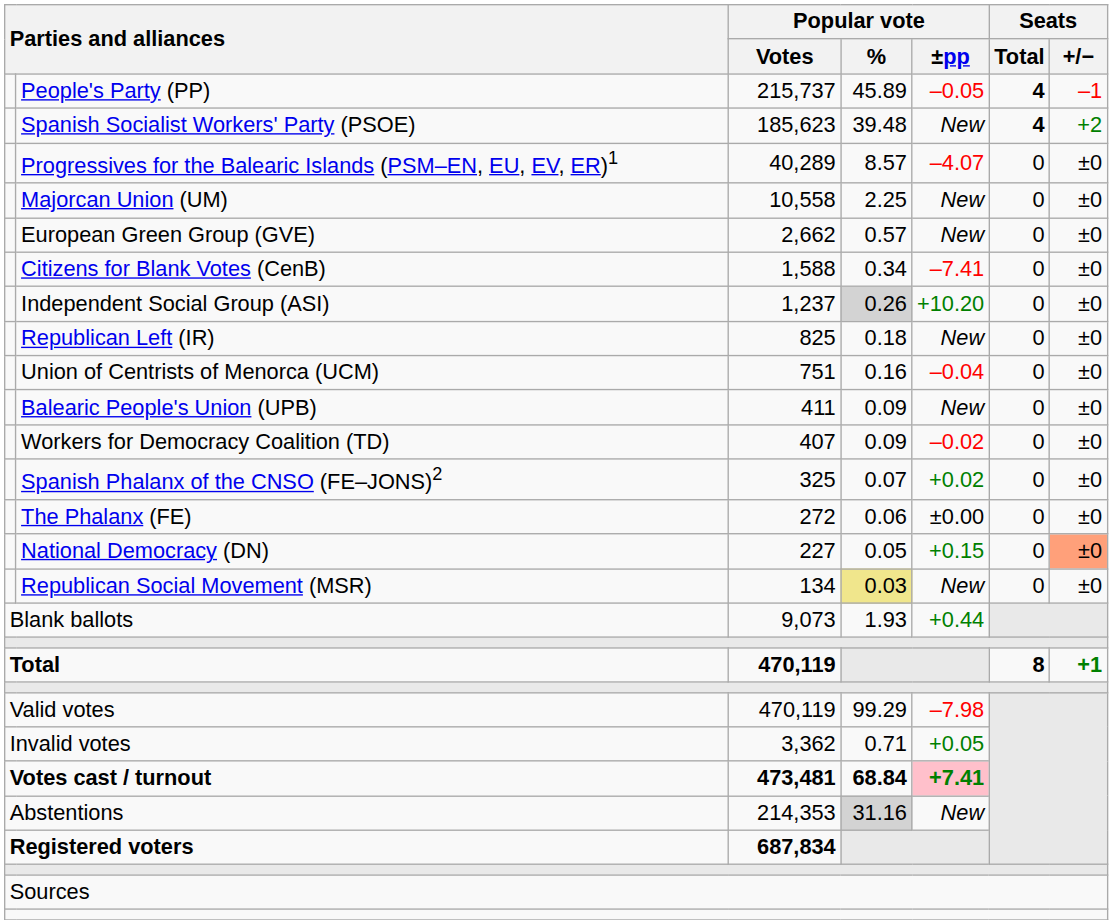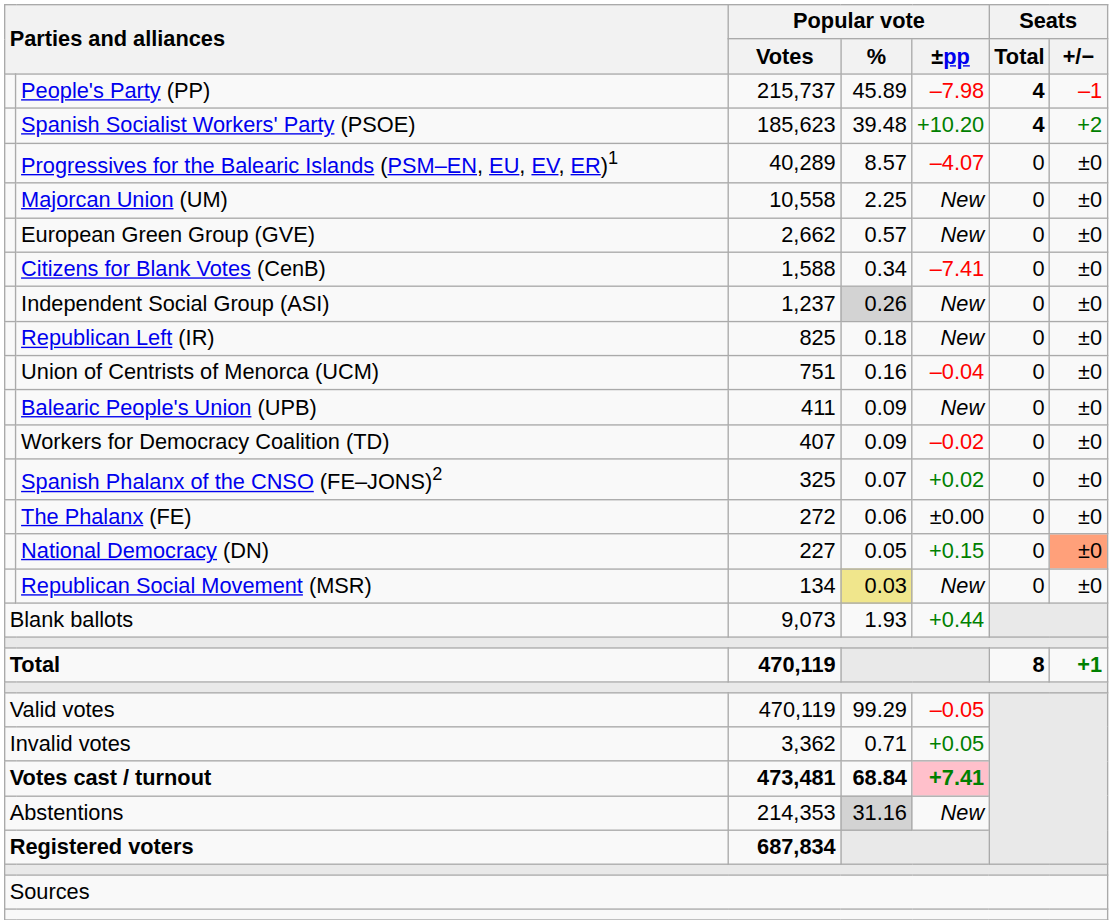(957, 90) –0.05 -> (957, 90) –7.98
(962, 125) New -> (951, 125) +10.20
(951, 303) +10.20 -> (962, 303) New
(957, 709) –7.98 -> (957, 709) –0.05
